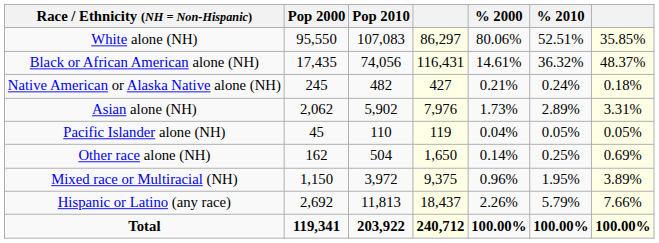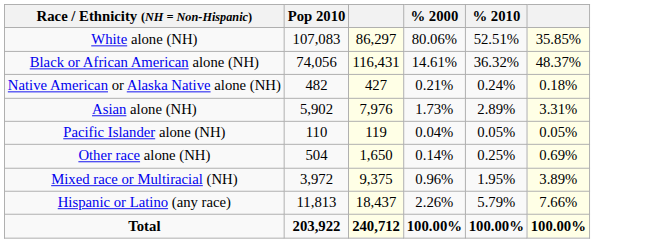- column: (317, 16)
